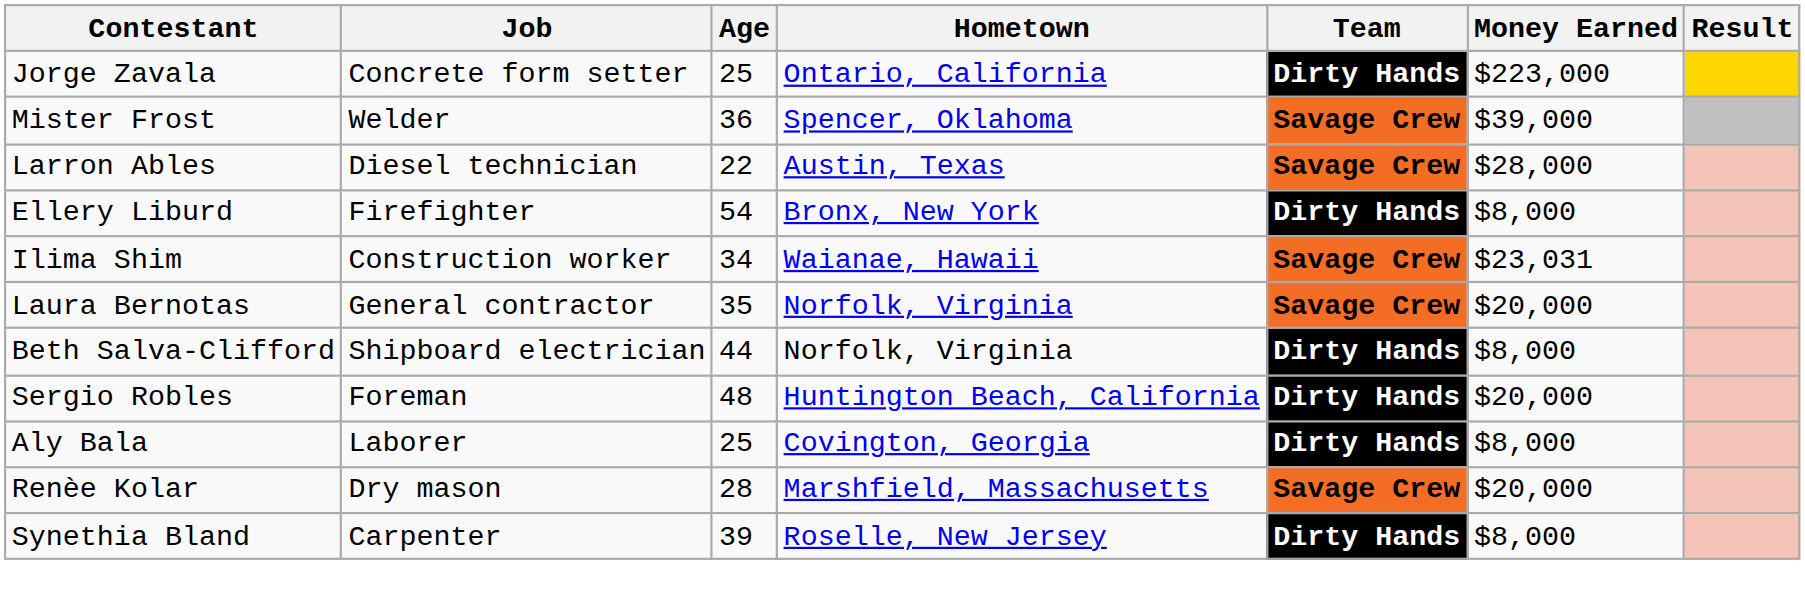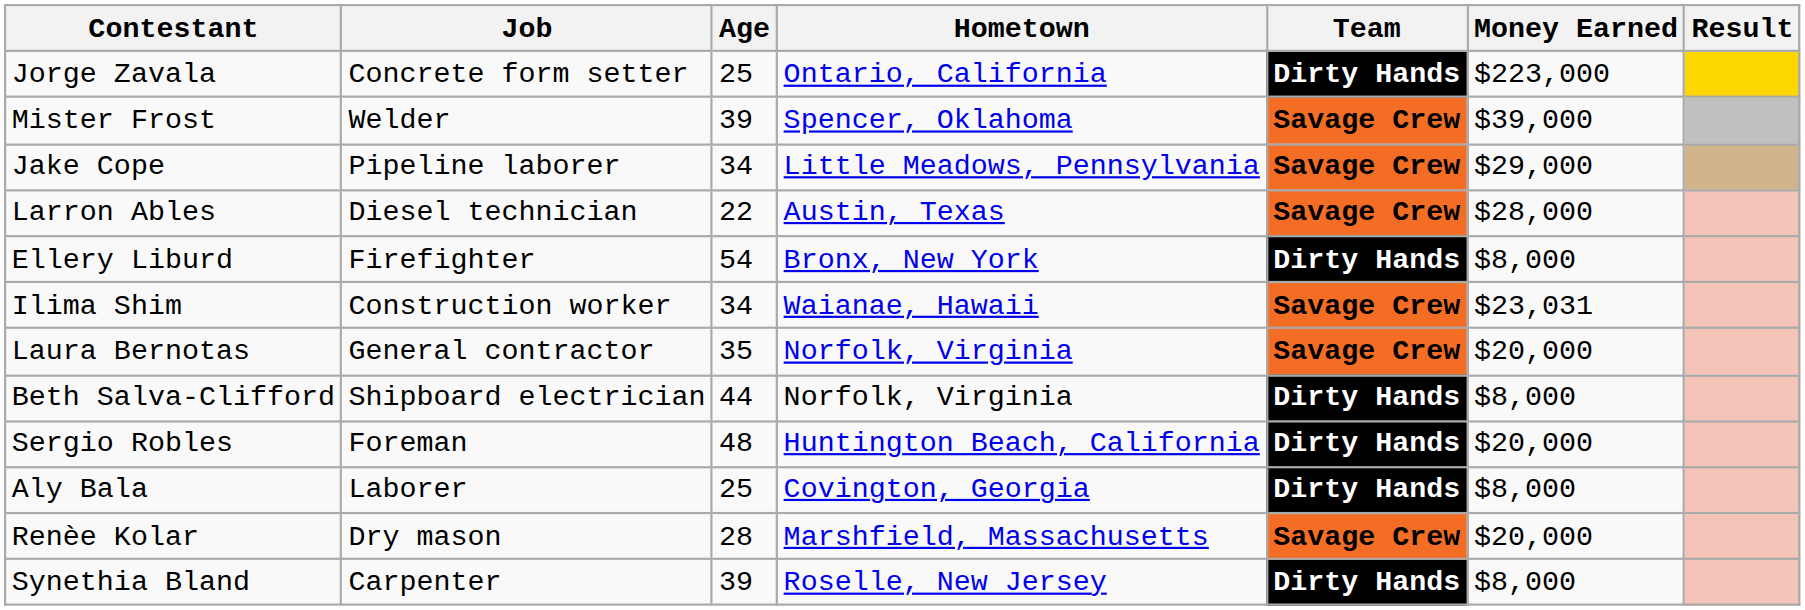(736, 121) 36 -> (736, 121) 39
+ row: (88, 167)
